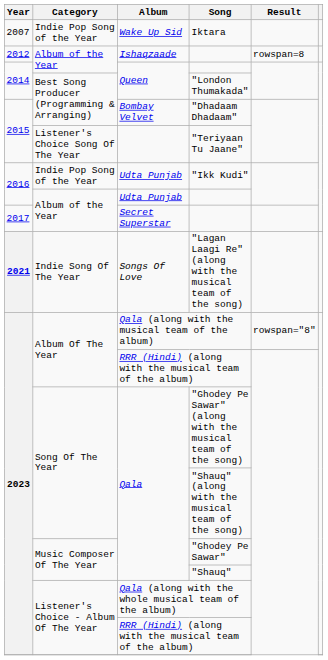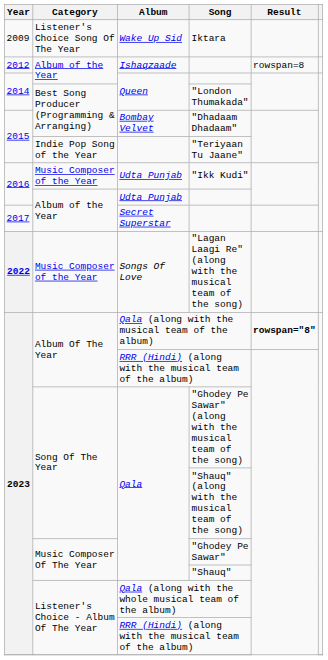(18, 33) 2007 -> (18, 39) 2009
(75, 33) Indie Pop Song of the Year -> (75, 39) Listener's Choice Song Of The Year
(75, 144) Listener's Choice Song Of The Year -> (75, 150) Indie Pop Song of the Year
(75, 176) Indie Pop Song of the Year -> (75, 176) Music Composer of the Year
(18, 272) 2021 -> (18, 272) 2022
(72, 272) Indie Song Of The Year -> (75, 272) Music Composer of the Year
(284, 331) normal -> (284, 331) bold
